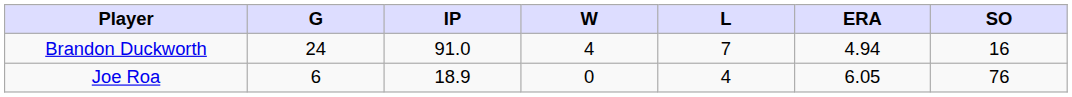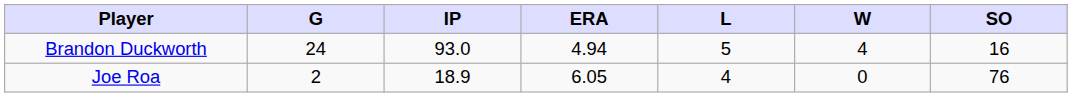columns swapped: (589, 19) <-> (862, 19)
(452, 48) 91.0 -> (452, 48) 93.0
(726, 48) 7 -> (726, 48) 5
(316, 77) 6 -> (316, 77) 2
